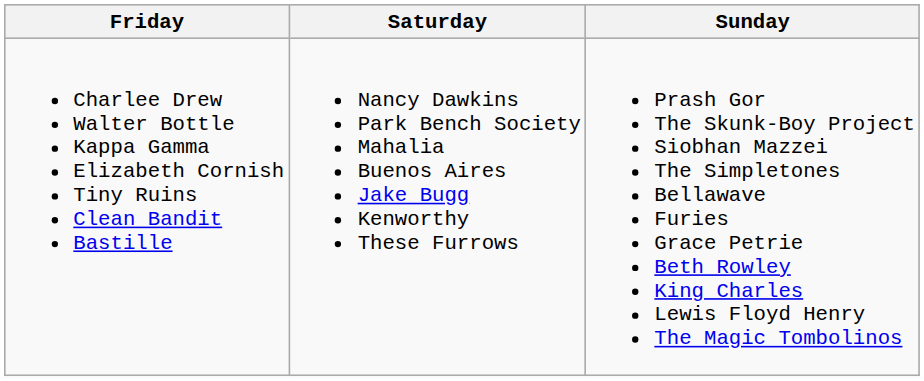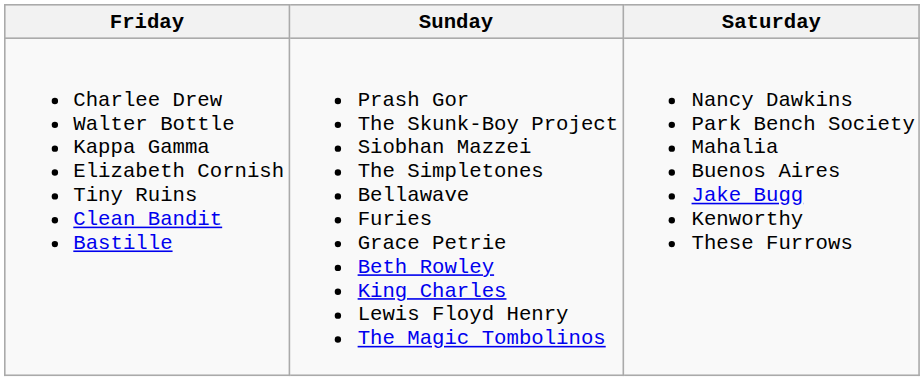columns swapped: (437, 22) <-> (753, 22)
